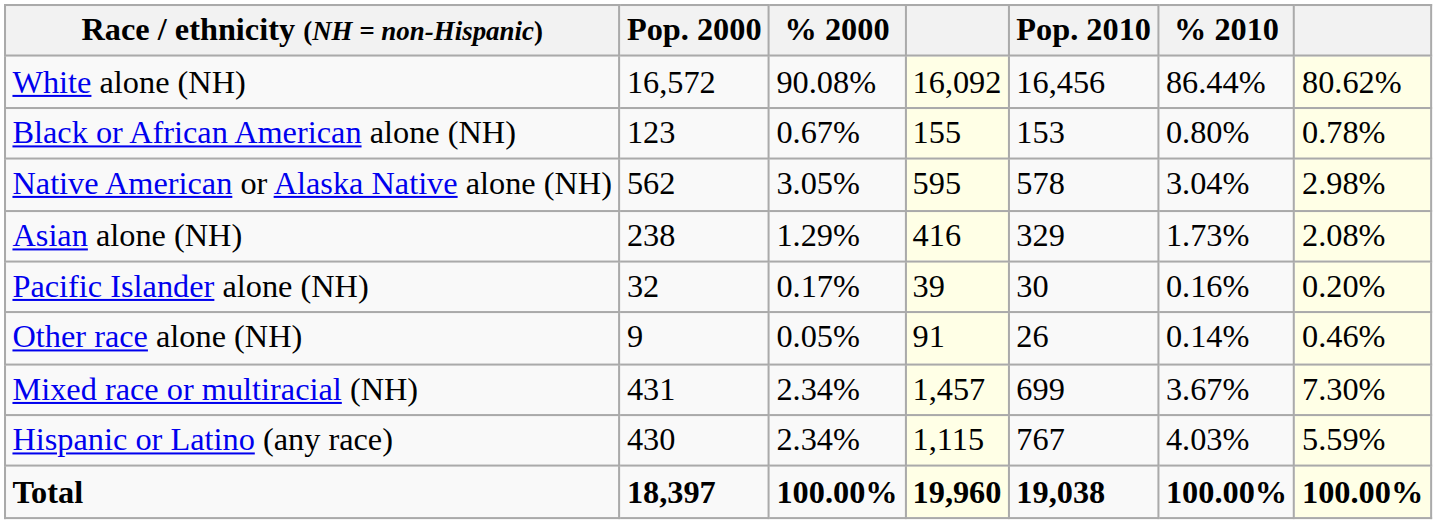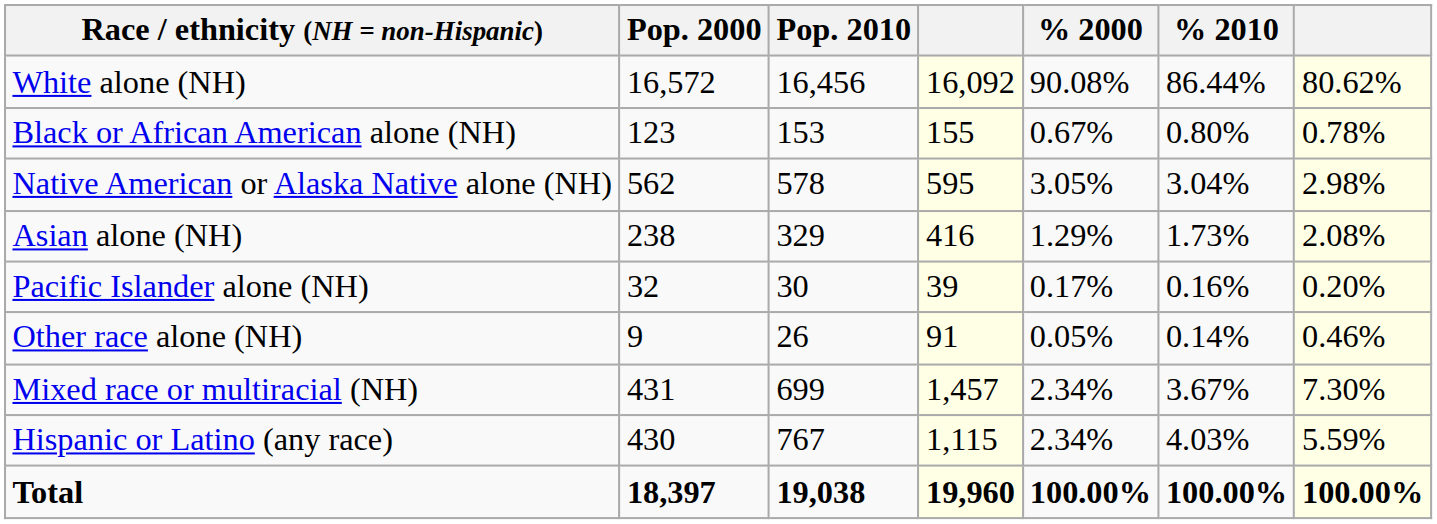columns swapped: (1084, 30) <-> (837, 30)
